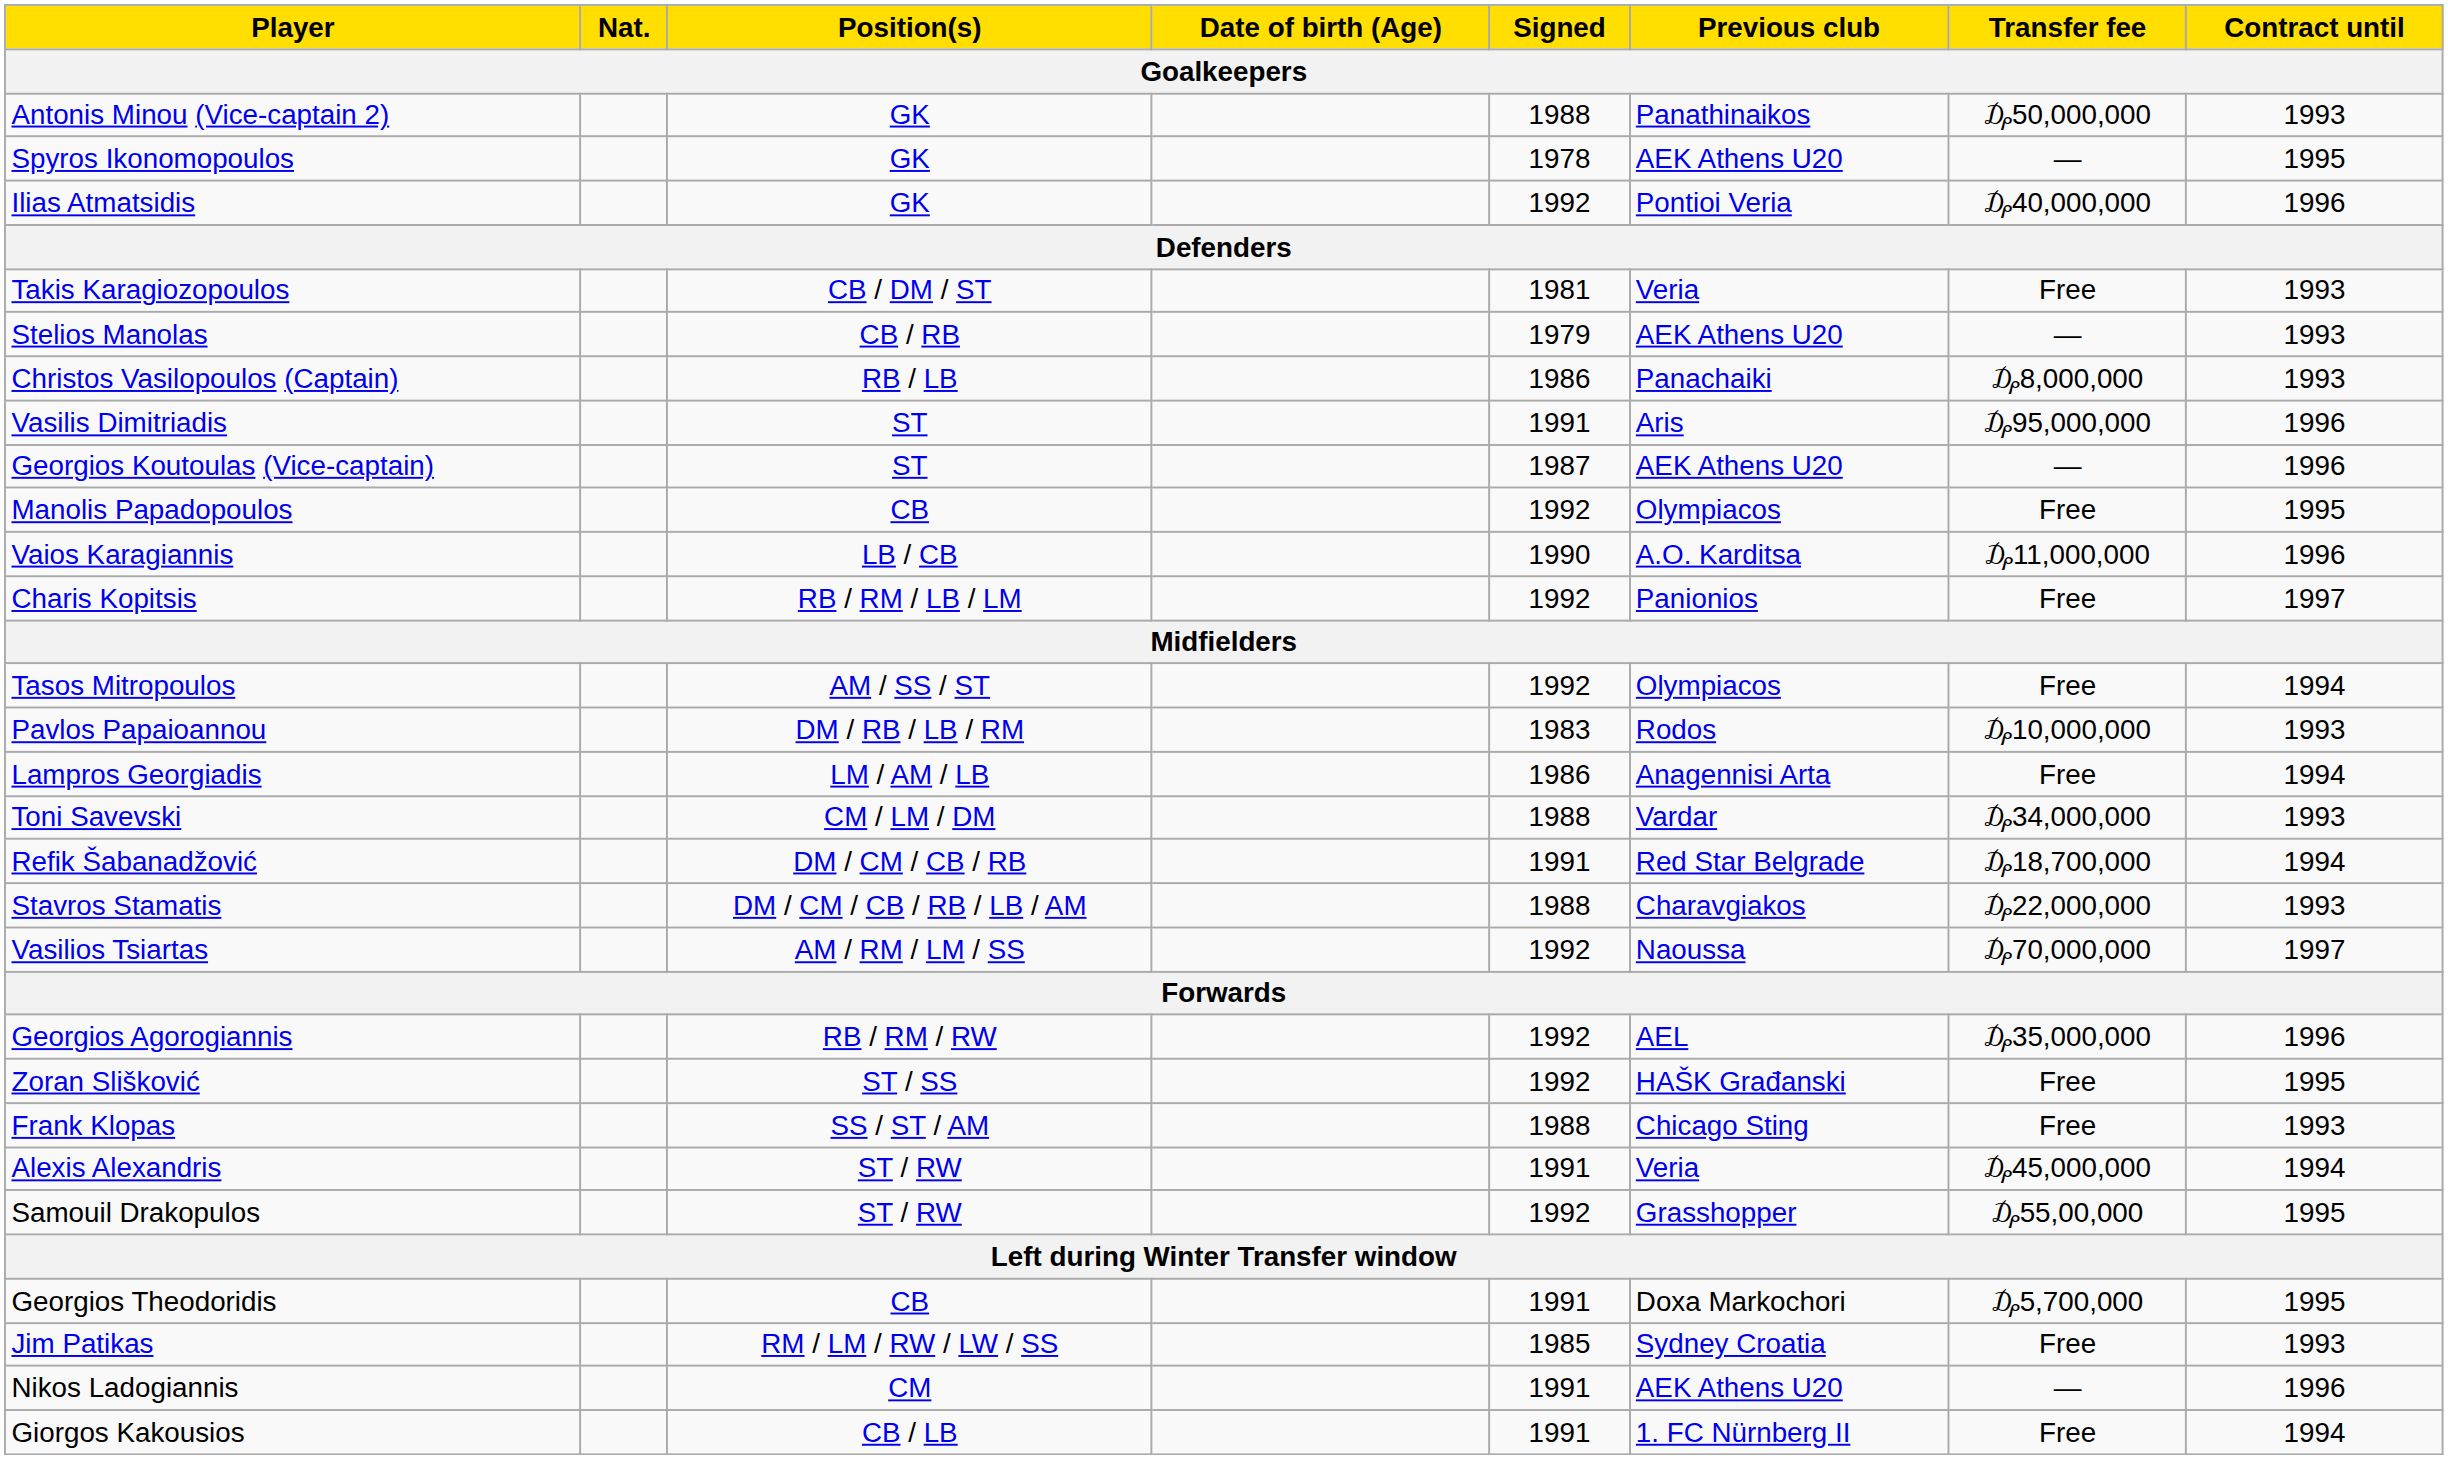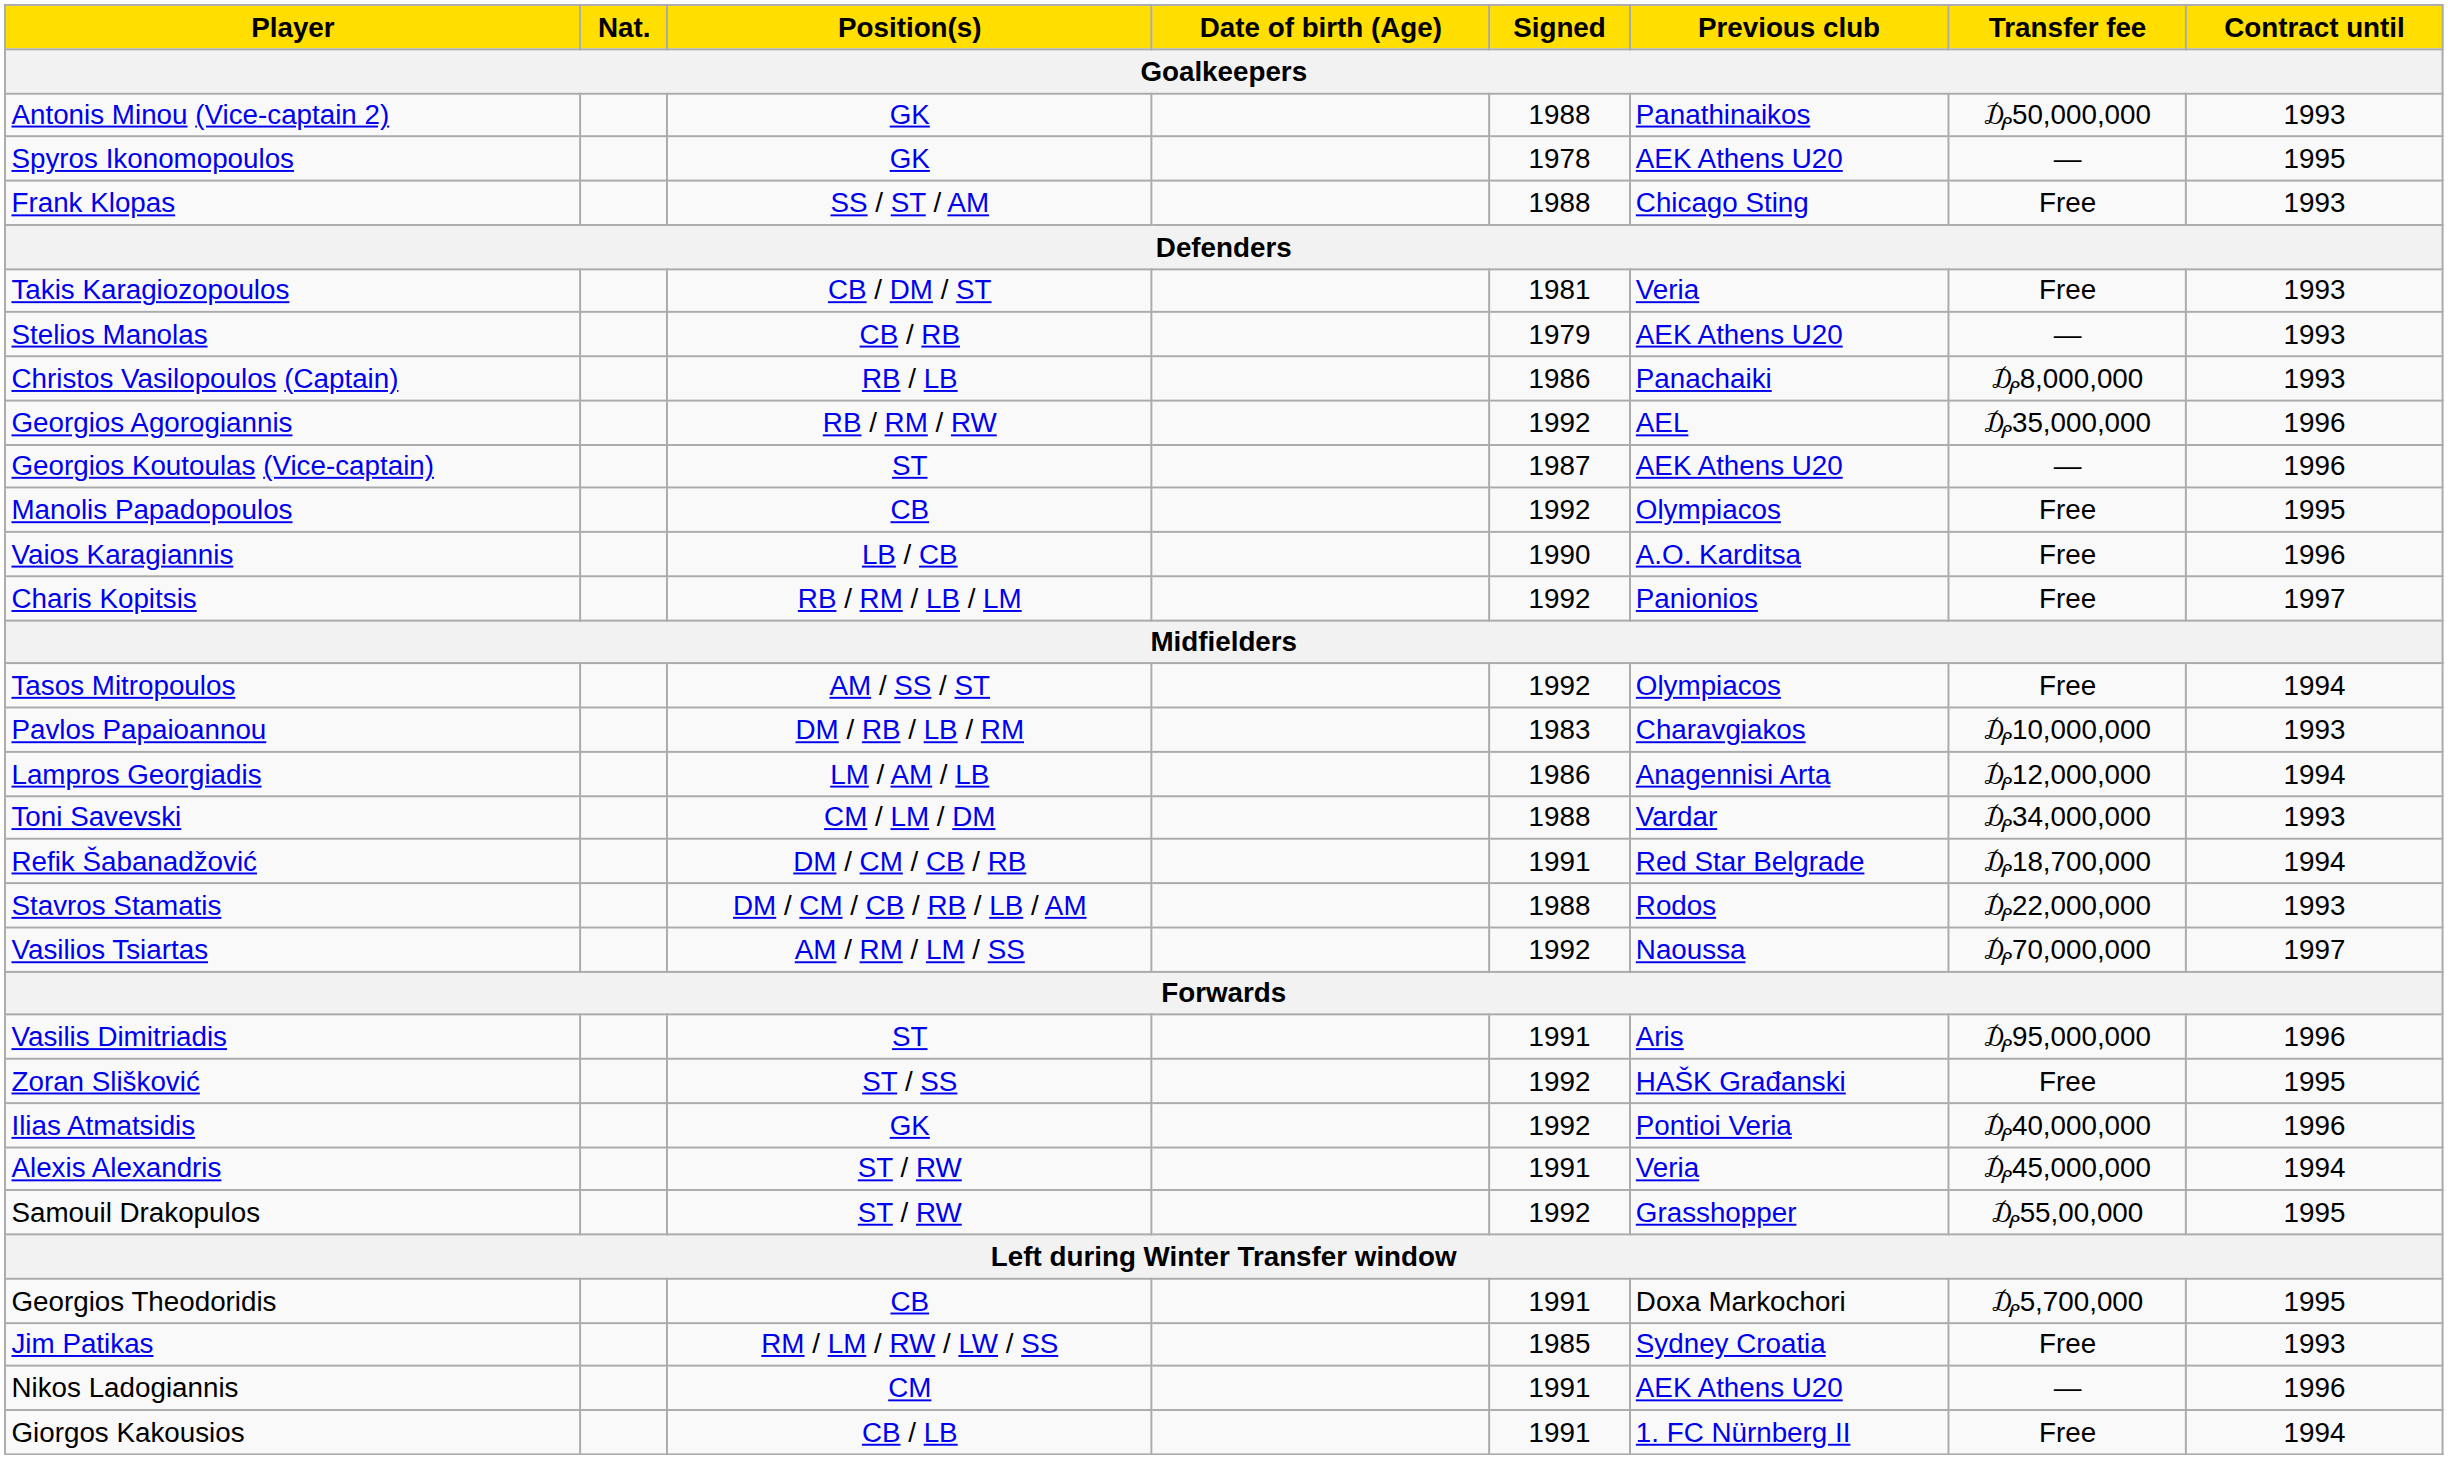rows swapped: (103, 203) <-> (93, 1125)
rows swapped: (152, 1037) <-> (119, 422)
(2068, 554) ₯11,000,000 -> (2068, 554) Free
(1676, 730) Rodos -> (1721, 730) Charavgiakos
(2068, 774) Free -> (2068, 774) ₯12,000,000
(1721, 905) Charavgiakos -> (1676, 905) Rodos
